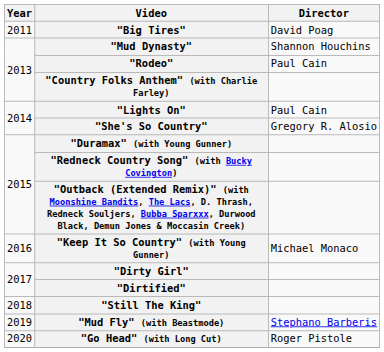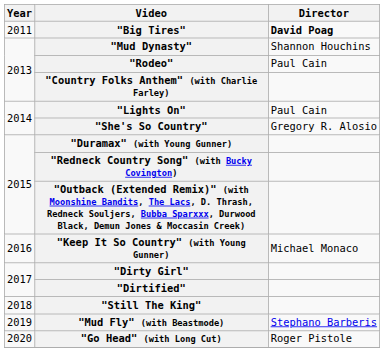(302, 30) normal -> (302, 30) bold
